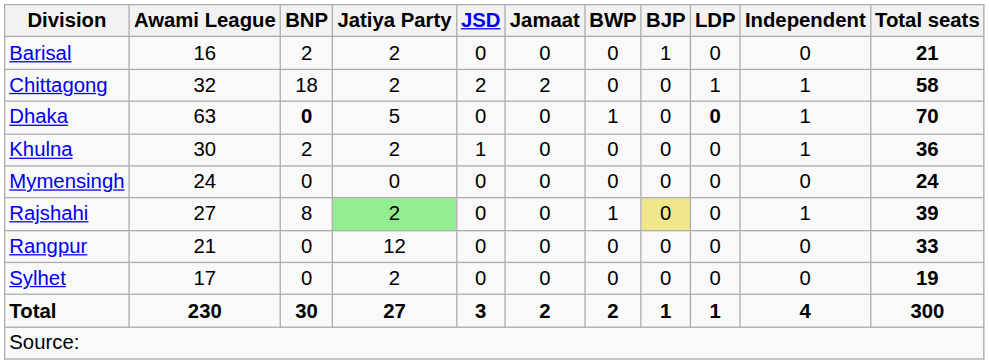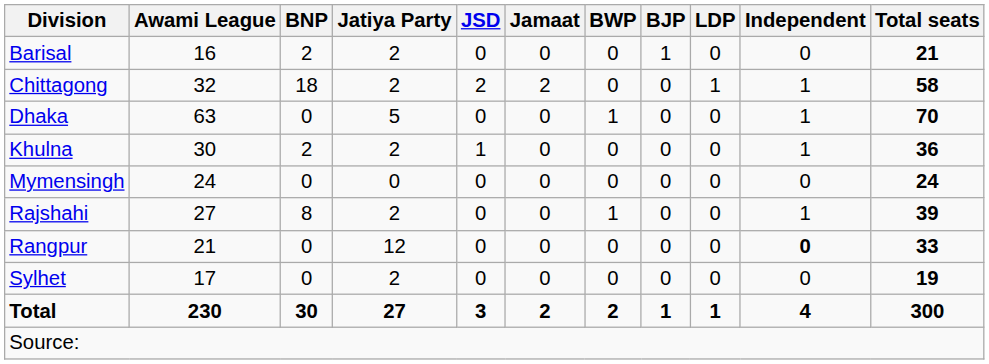(307, 117) bold -> (307, 117) normal
(715, 117) bold -> (715, 117) normal
(394, 213) lightgreen background -> (394, 213) no background
(666, 213) khaki background -> (666, 213) no background
(805, 246) normal -> (805, 246) bold
